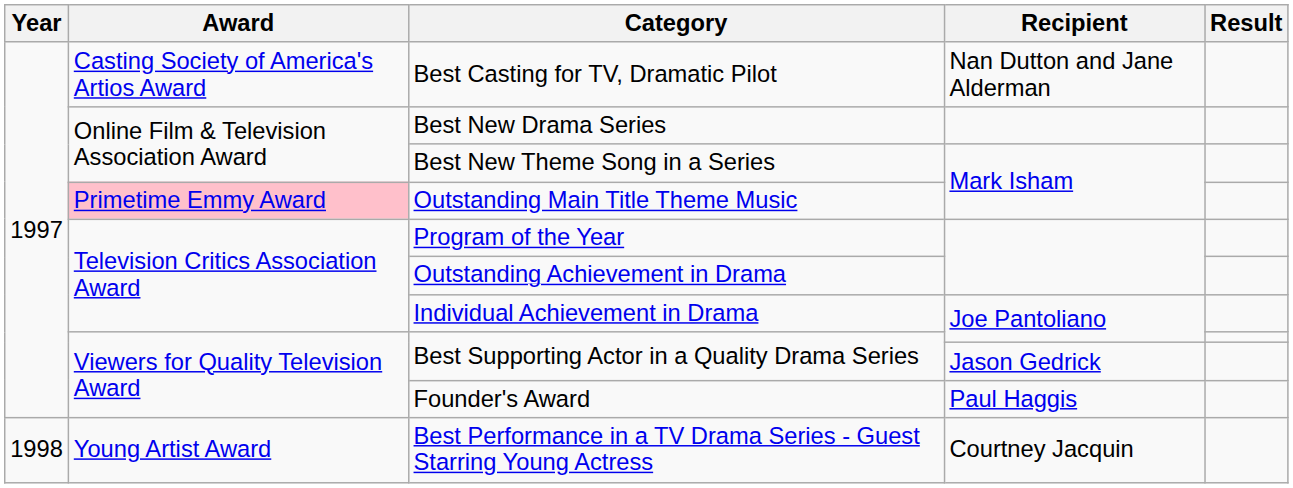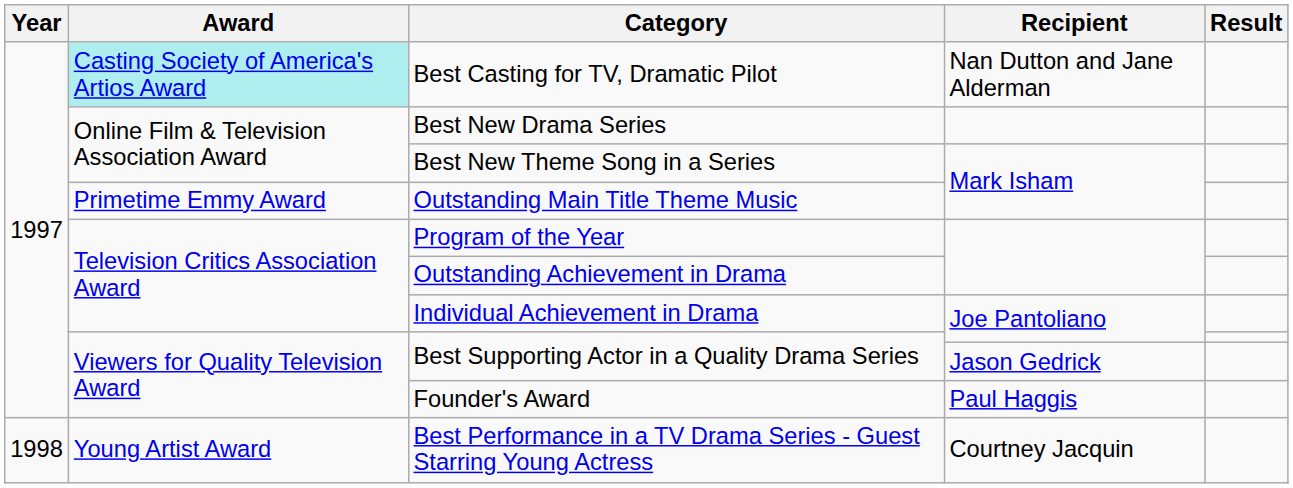(223, 74) no background -> (223, 74) paleturquoise background
(200, 200) pink background -> (200, 200) no background
